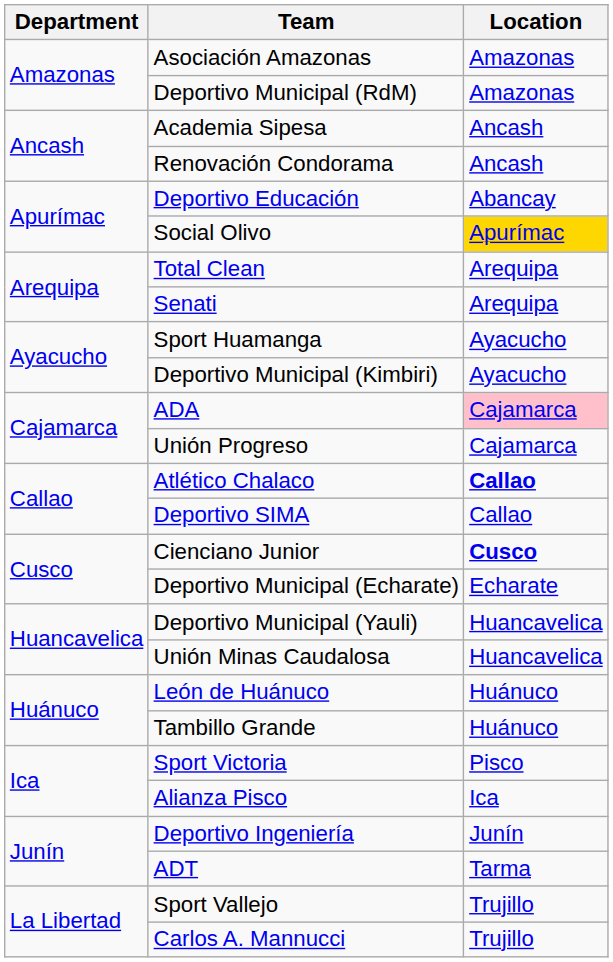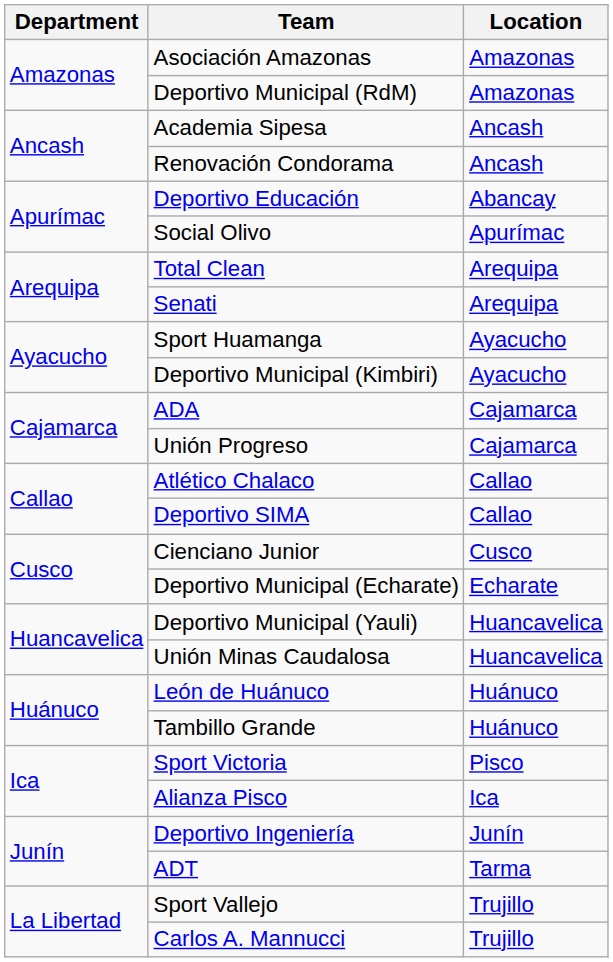(517, 233) gold background -> (517, 233) no background
(523, 410) pink background -> (523, 410) no background
(503, 480) bold -> (501, 480) normal
(503, 551) bold -> (501, 551) normal
